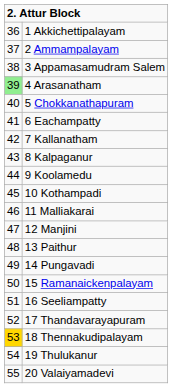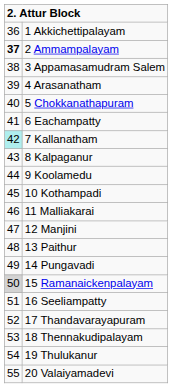(13, 49) normal -> (13, 49) bold
(13, 85) lightgreen background -> (13, 85) no background
(13, 139) no background -> (13, 139) paleturquoise background
(13, 283) no background -> (13, 283) lightgrey background
(13, 337) gold background -> (13, 337) no background
